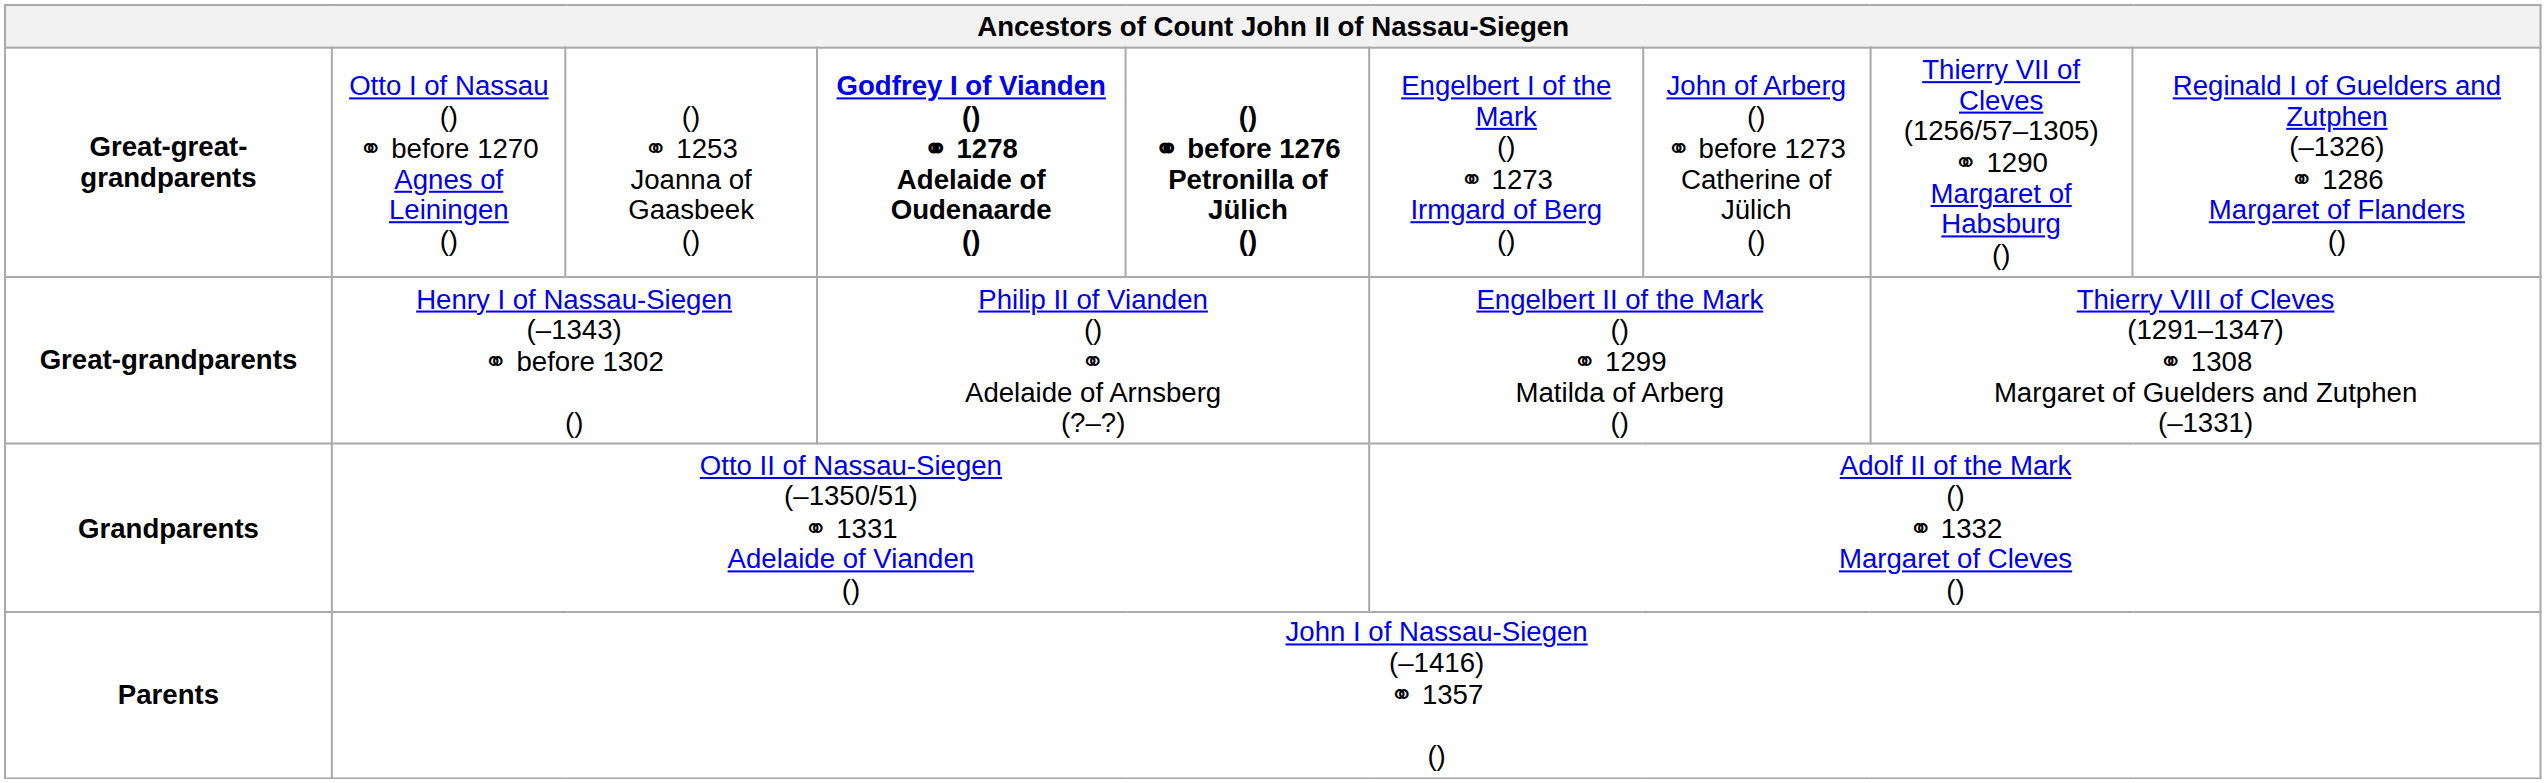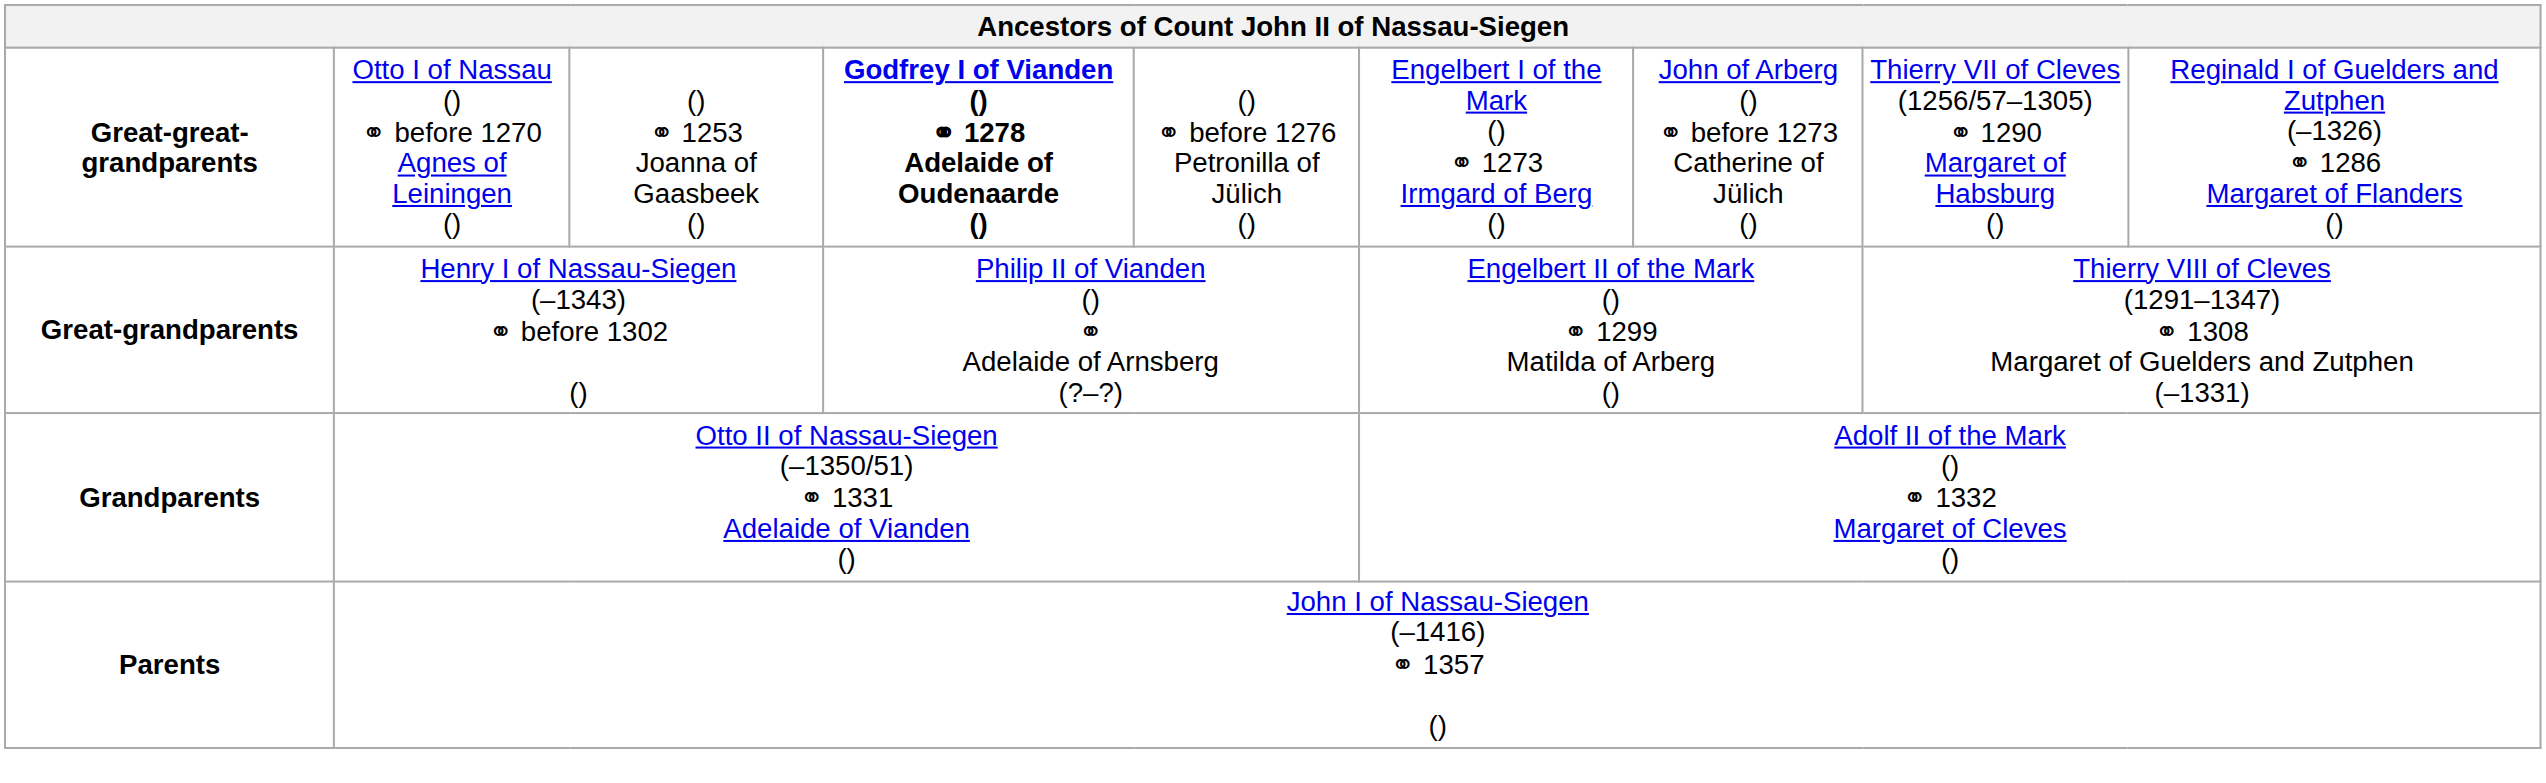(1248, 177) bold -> (1247, 162) normal
